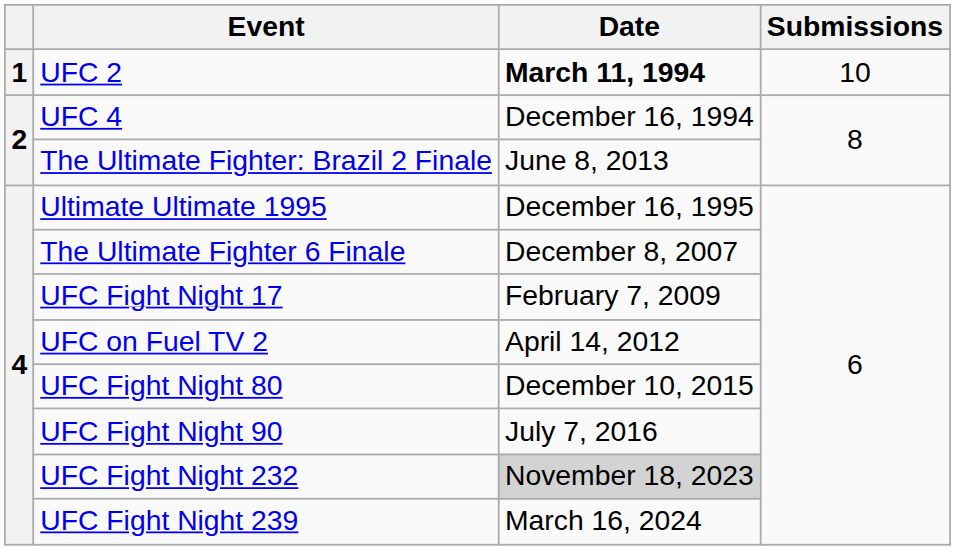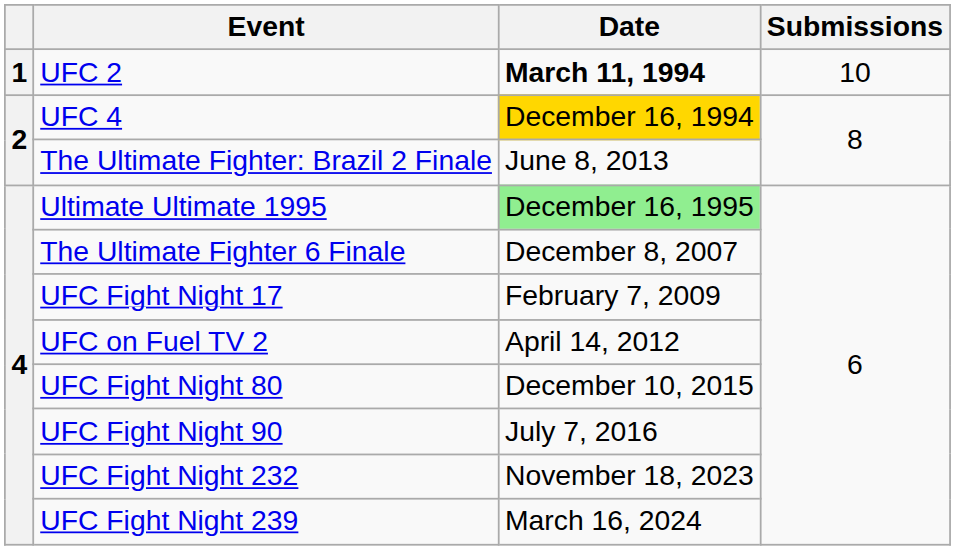(629, 116) no background -> (629, 116) gold background
(629, 206) no background -> (629, 206) lightgreen background
(629, 476) lightgrey background -> (629, 476) no background
